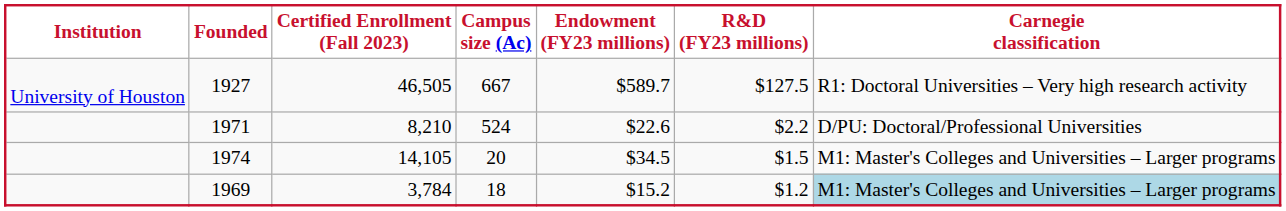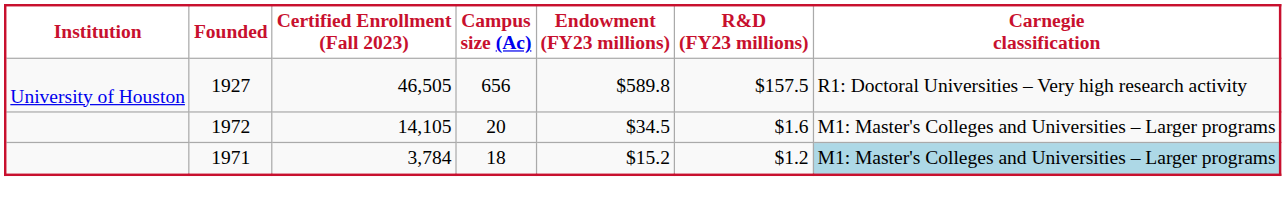(496, 85) 667 -> (496, 85) 656
(643, 85) $589.7 -> (643, 85) $589.8
(782, 85) $127.5 -> (782, 85) $157.5
- row: (429, 127)
(231, 157) 1974 -> (231, 127) 1972
(792, 157) $1.5 -> (792, 127) $1.6
(231, 188) 1969 -> (231, 157) 1971
